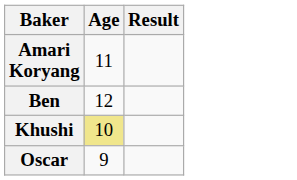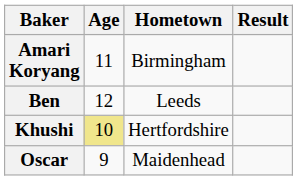+ column: (178, 20)
